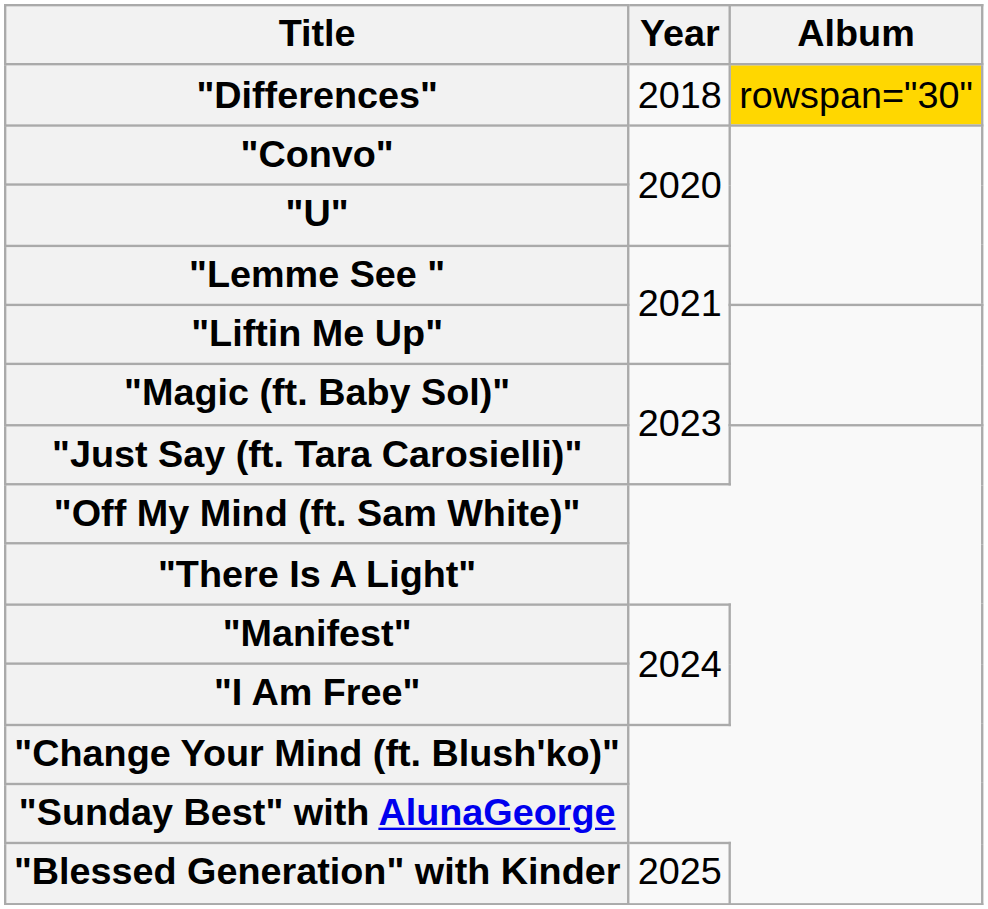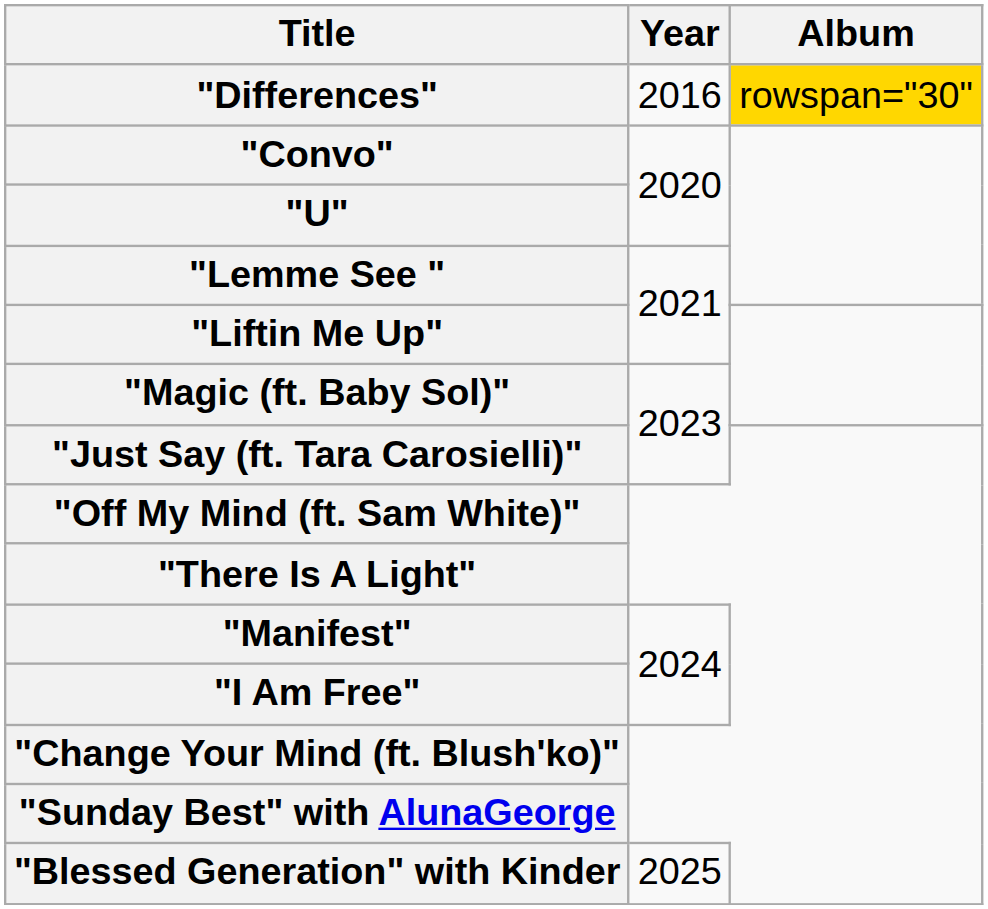(680, 94) 2018 -> (680, 94) 2016
